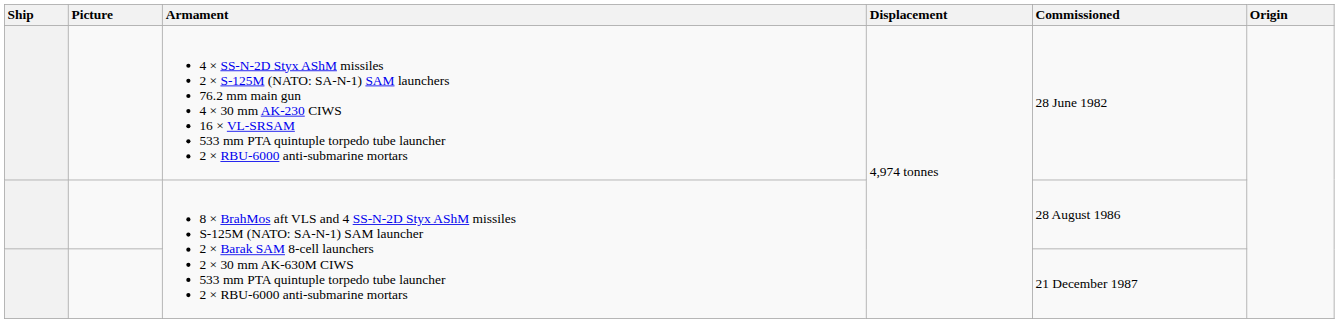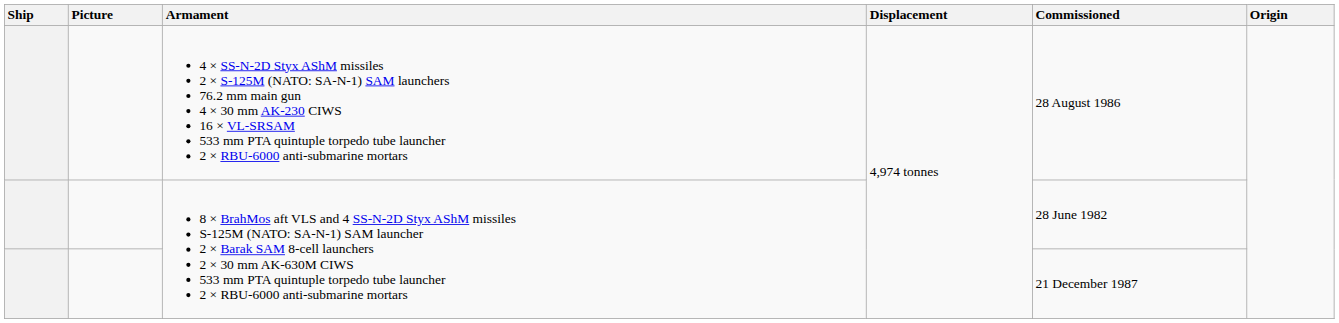(1071, 102) 28 June 1982 -> (1078, 102) 28 August 1986
(1078, 214) 28 August 1986 -> (1071, 214) 28 June 1982
